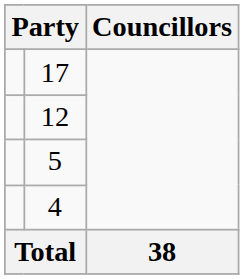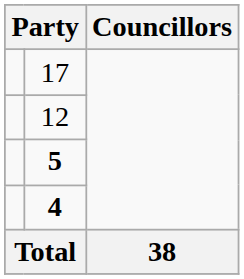(55, 161) normal -> (55, 161) bold
(55, 206) normal -> (55, 206) bold
